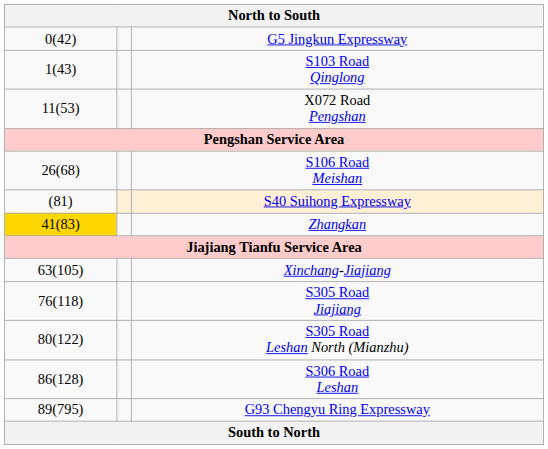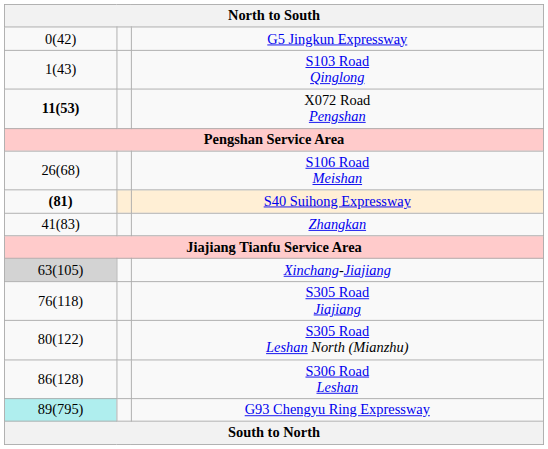(61, 108) normal -> (61, 108) bold
(61, 201) normal -> (61, 201) bold
(61, 224) gold background -> (61, 224) no background
(61, 270) no background -> (61, 270) lightgrey background
(61, 410) no background -> (61, 410) paleturquoise background
